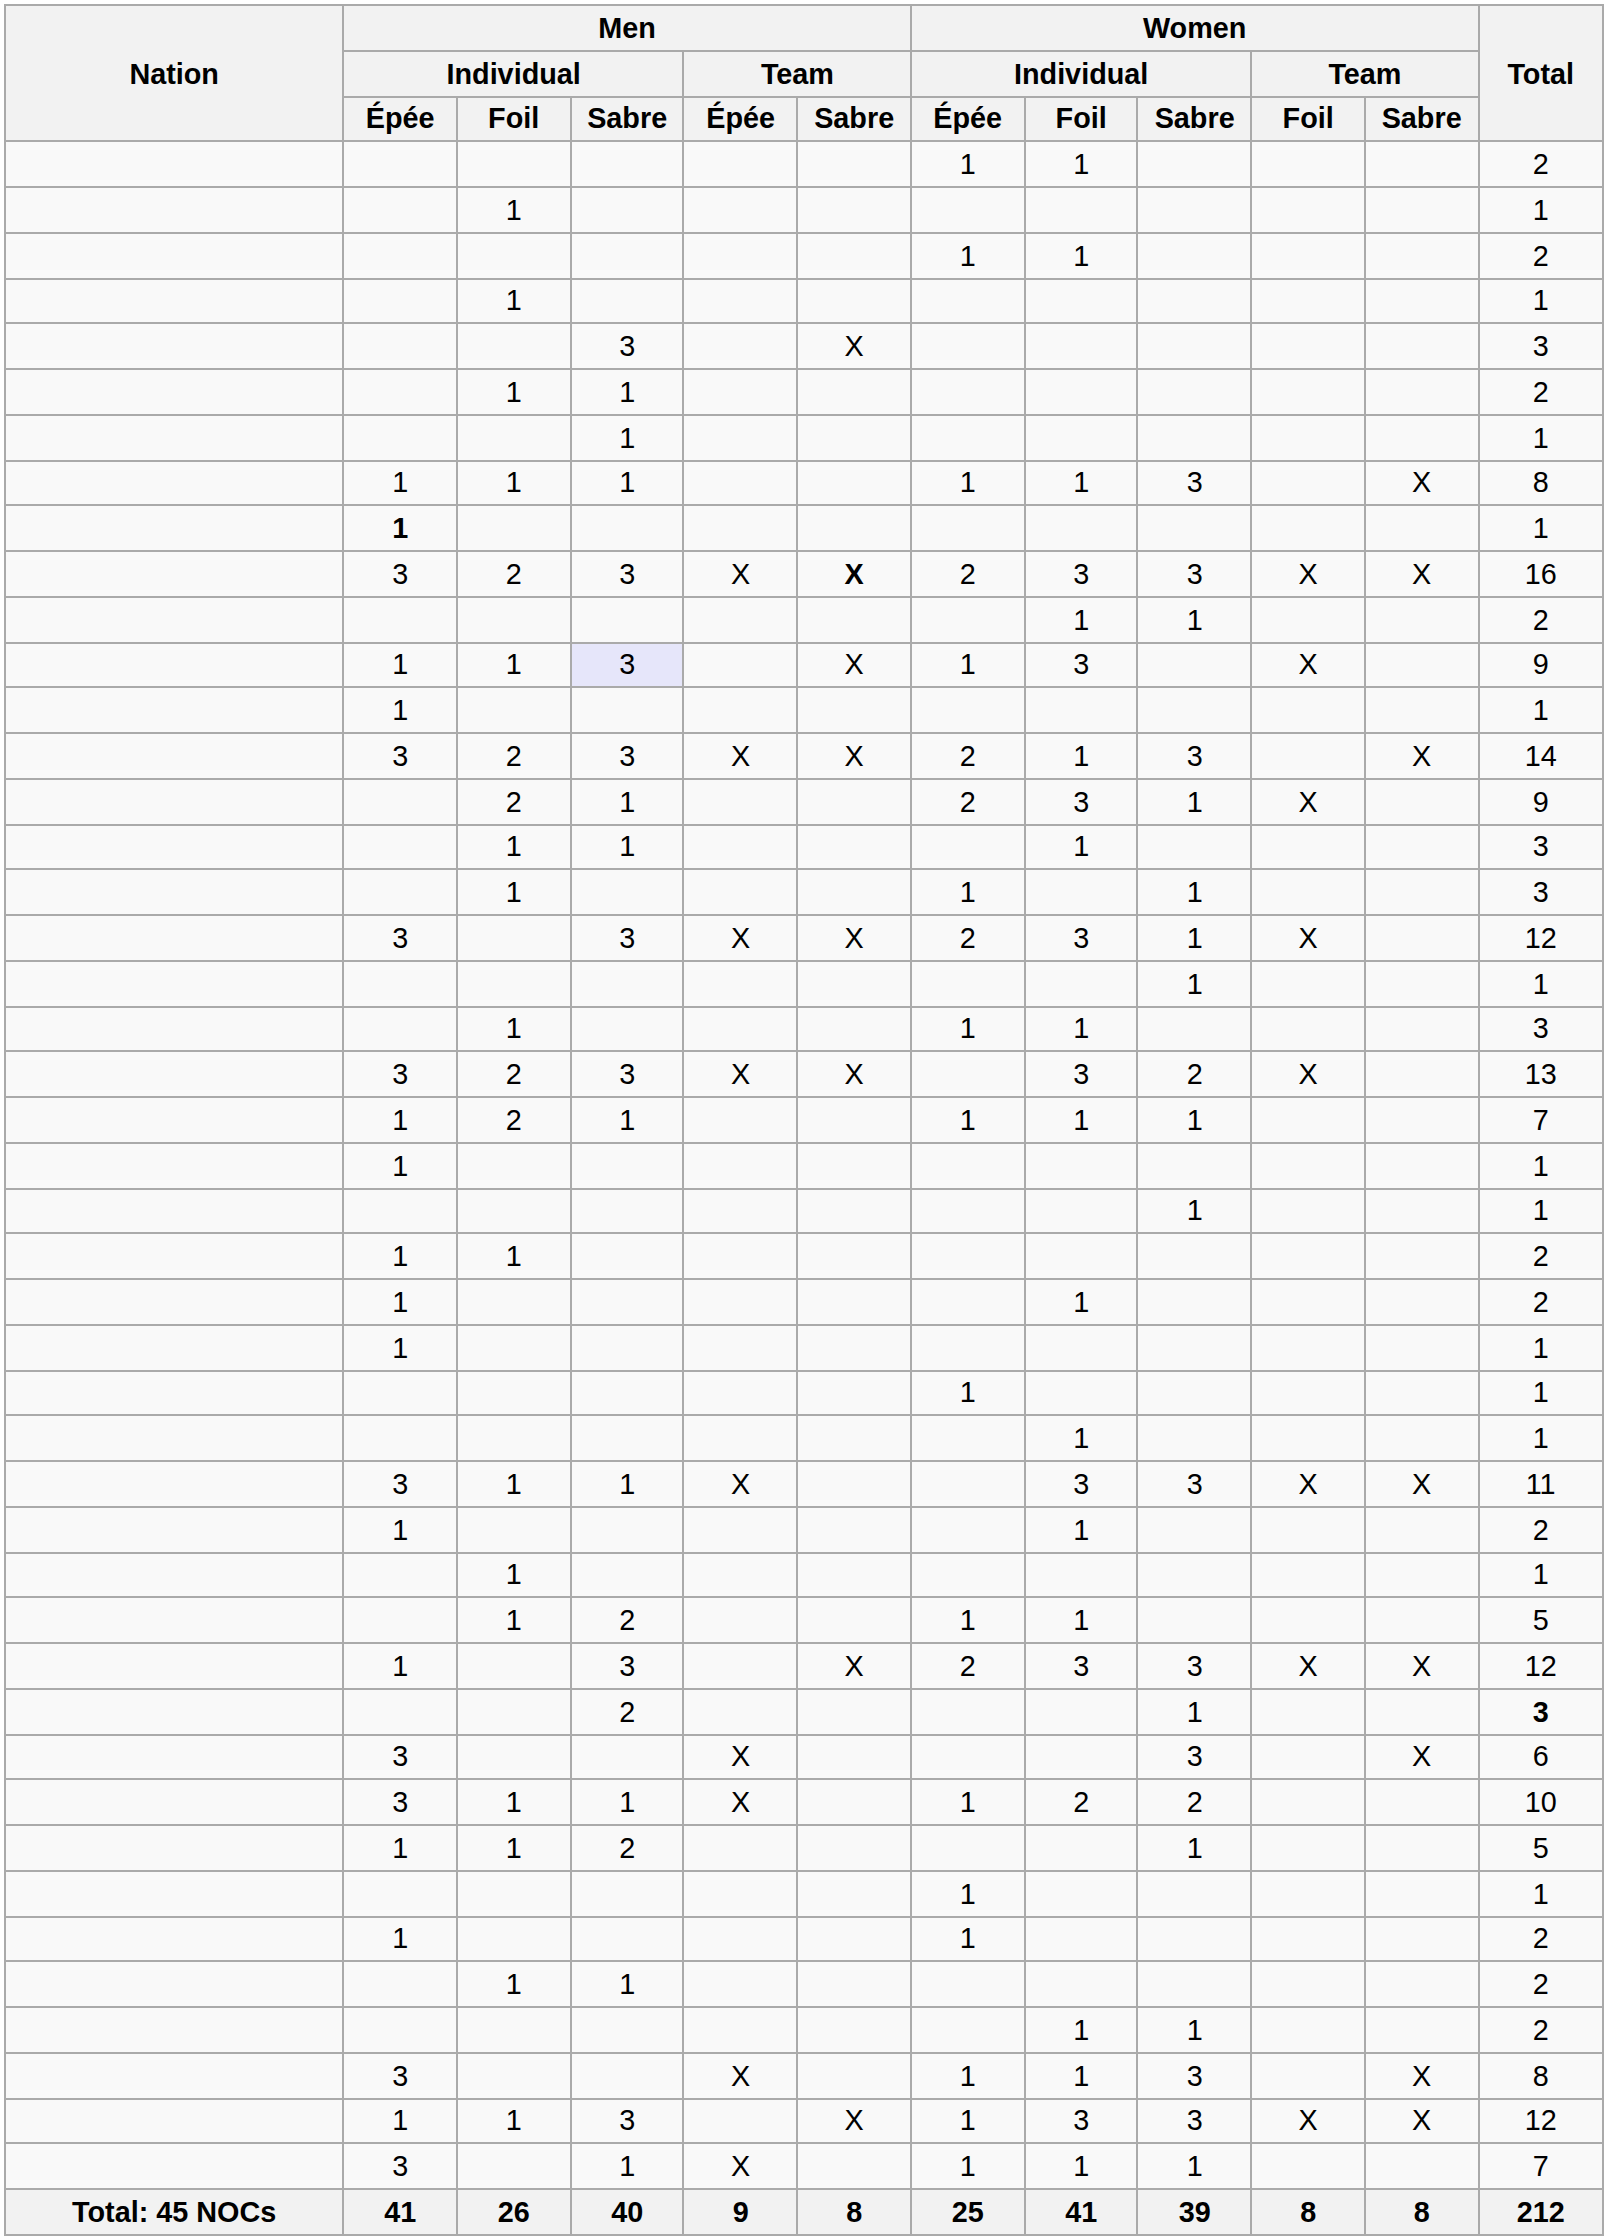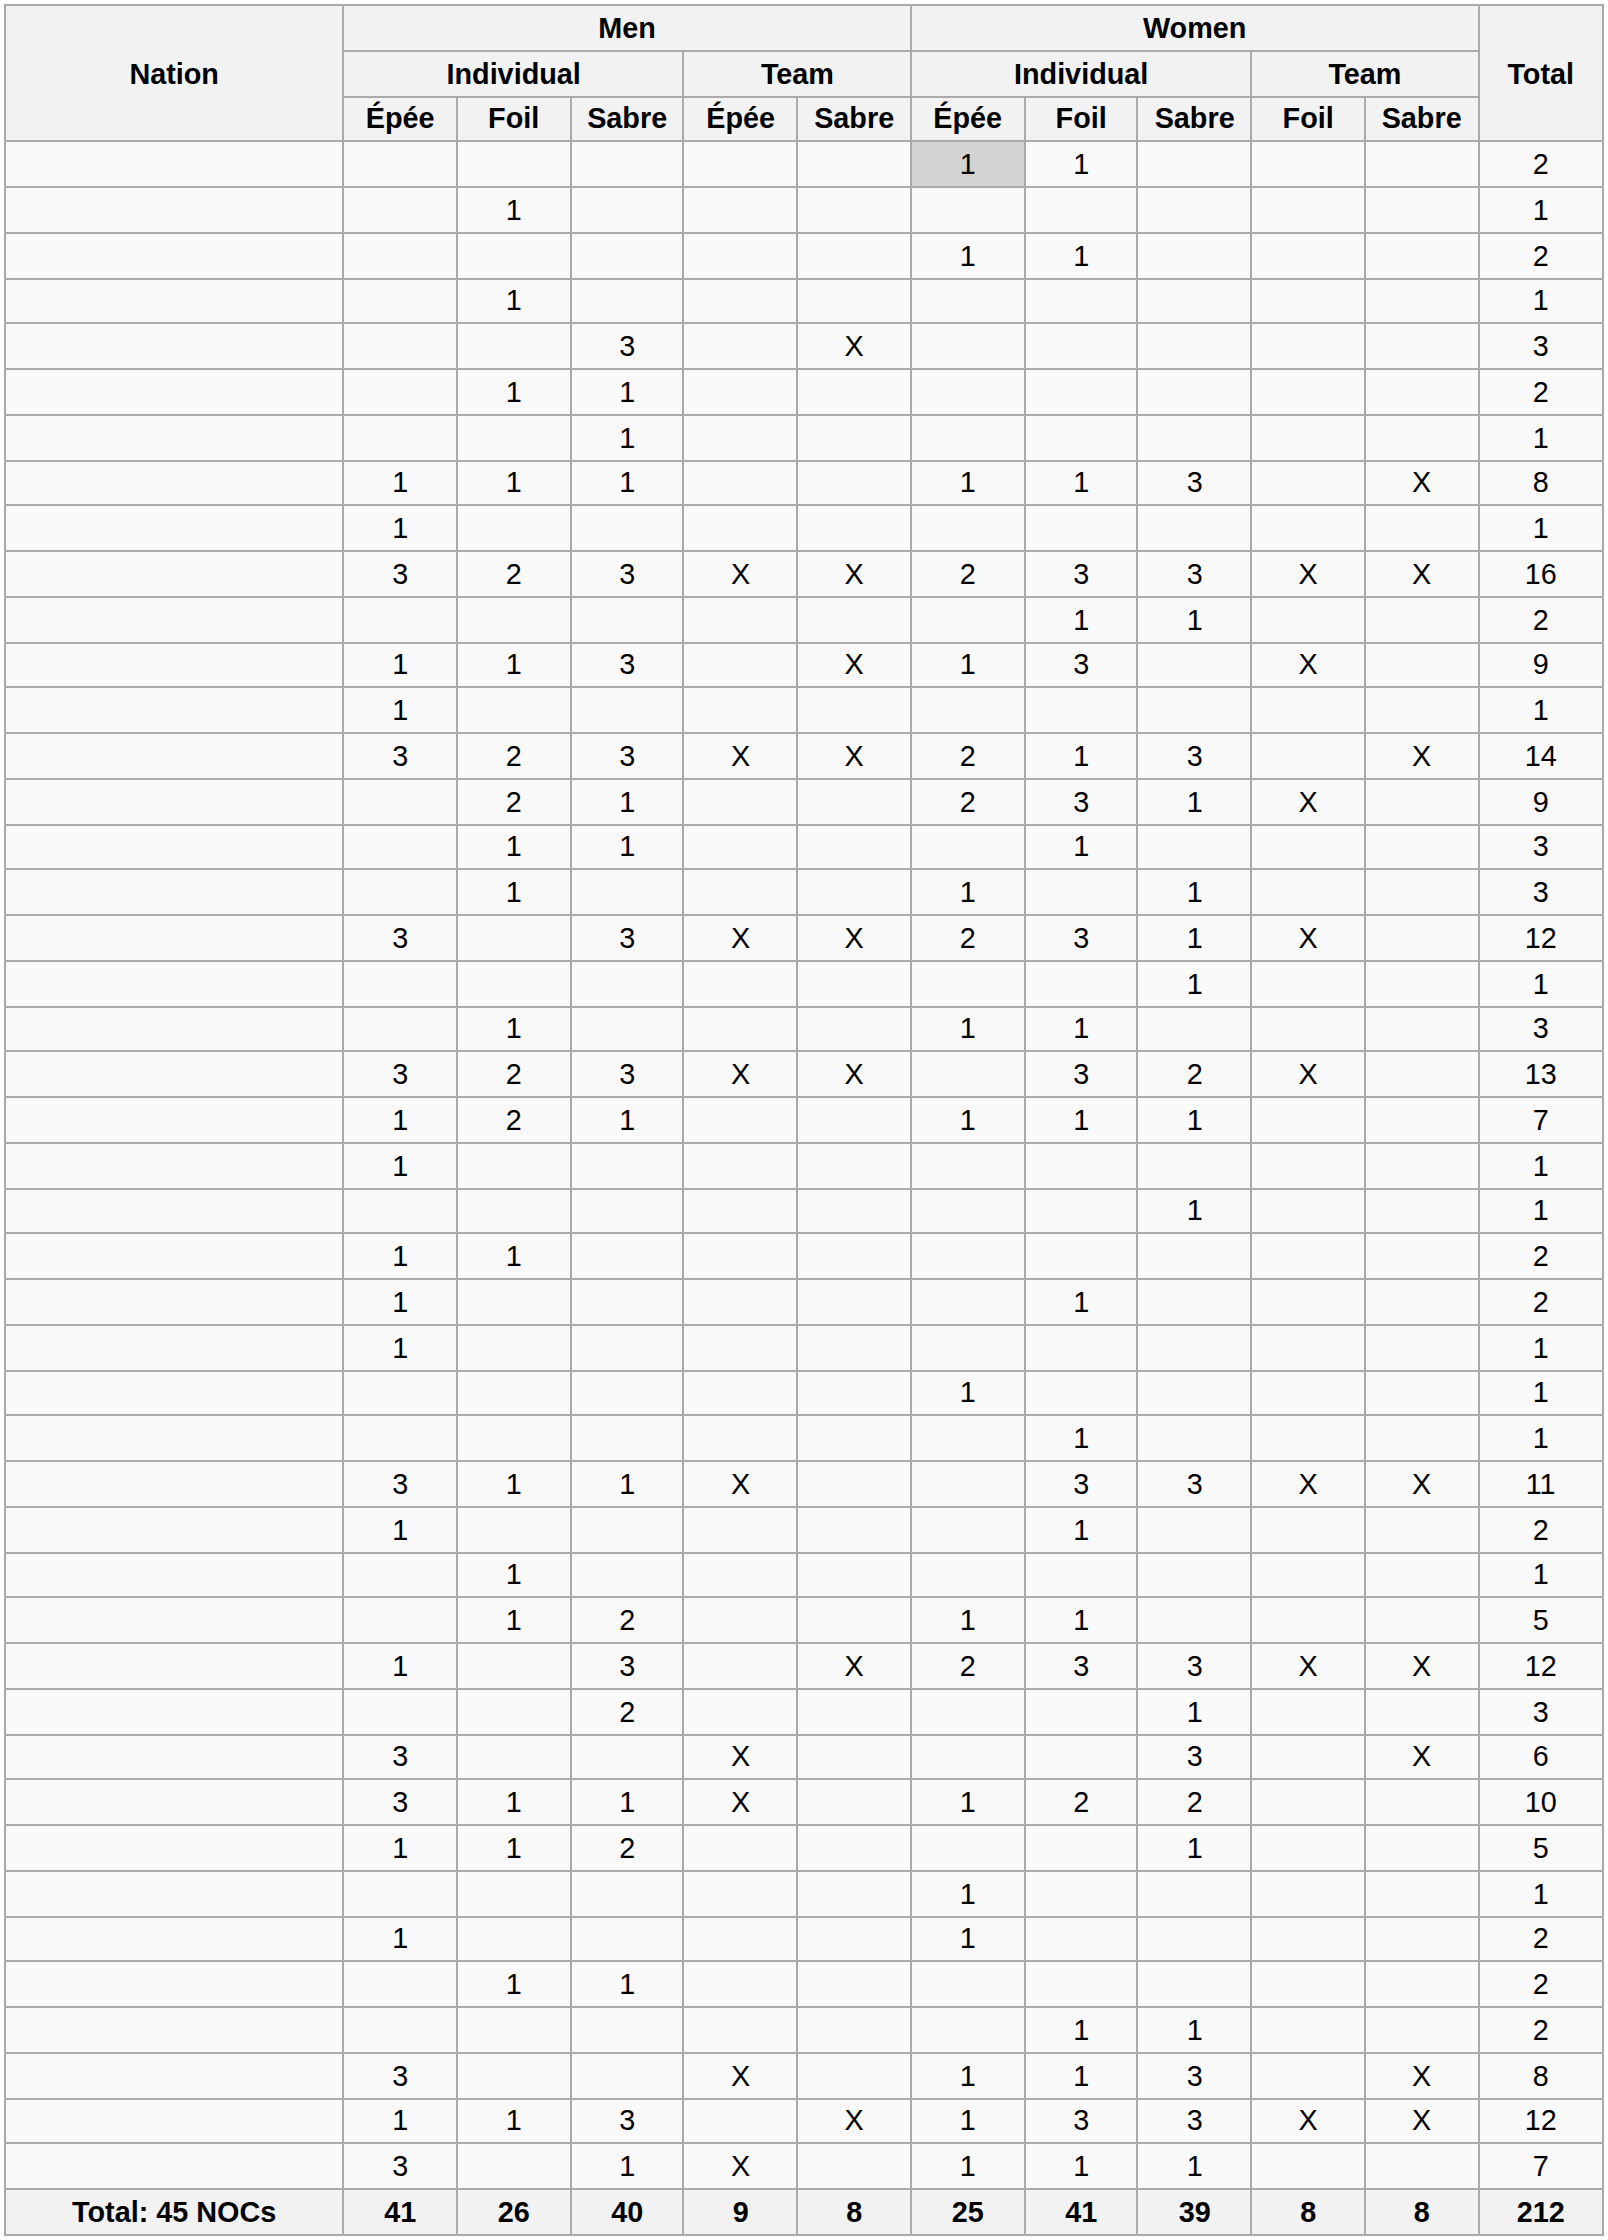(968, 165) no background -> (968, 165) lightgrey background
(400, 529) bold -> (400, 529) normal
(854, 574) bold -> (854, 574) normal
(627, 665) lavender background -> (627, 665) no background
(1541, 1712) bold -> (1541, 1712) normal
